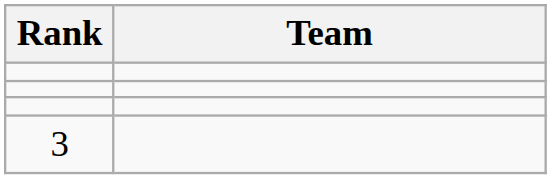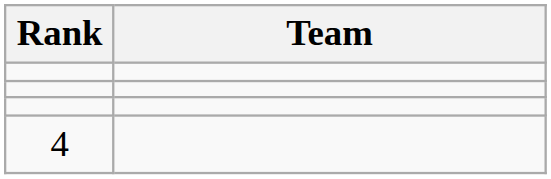(60, 142) 3 -> (60, 142) 4
